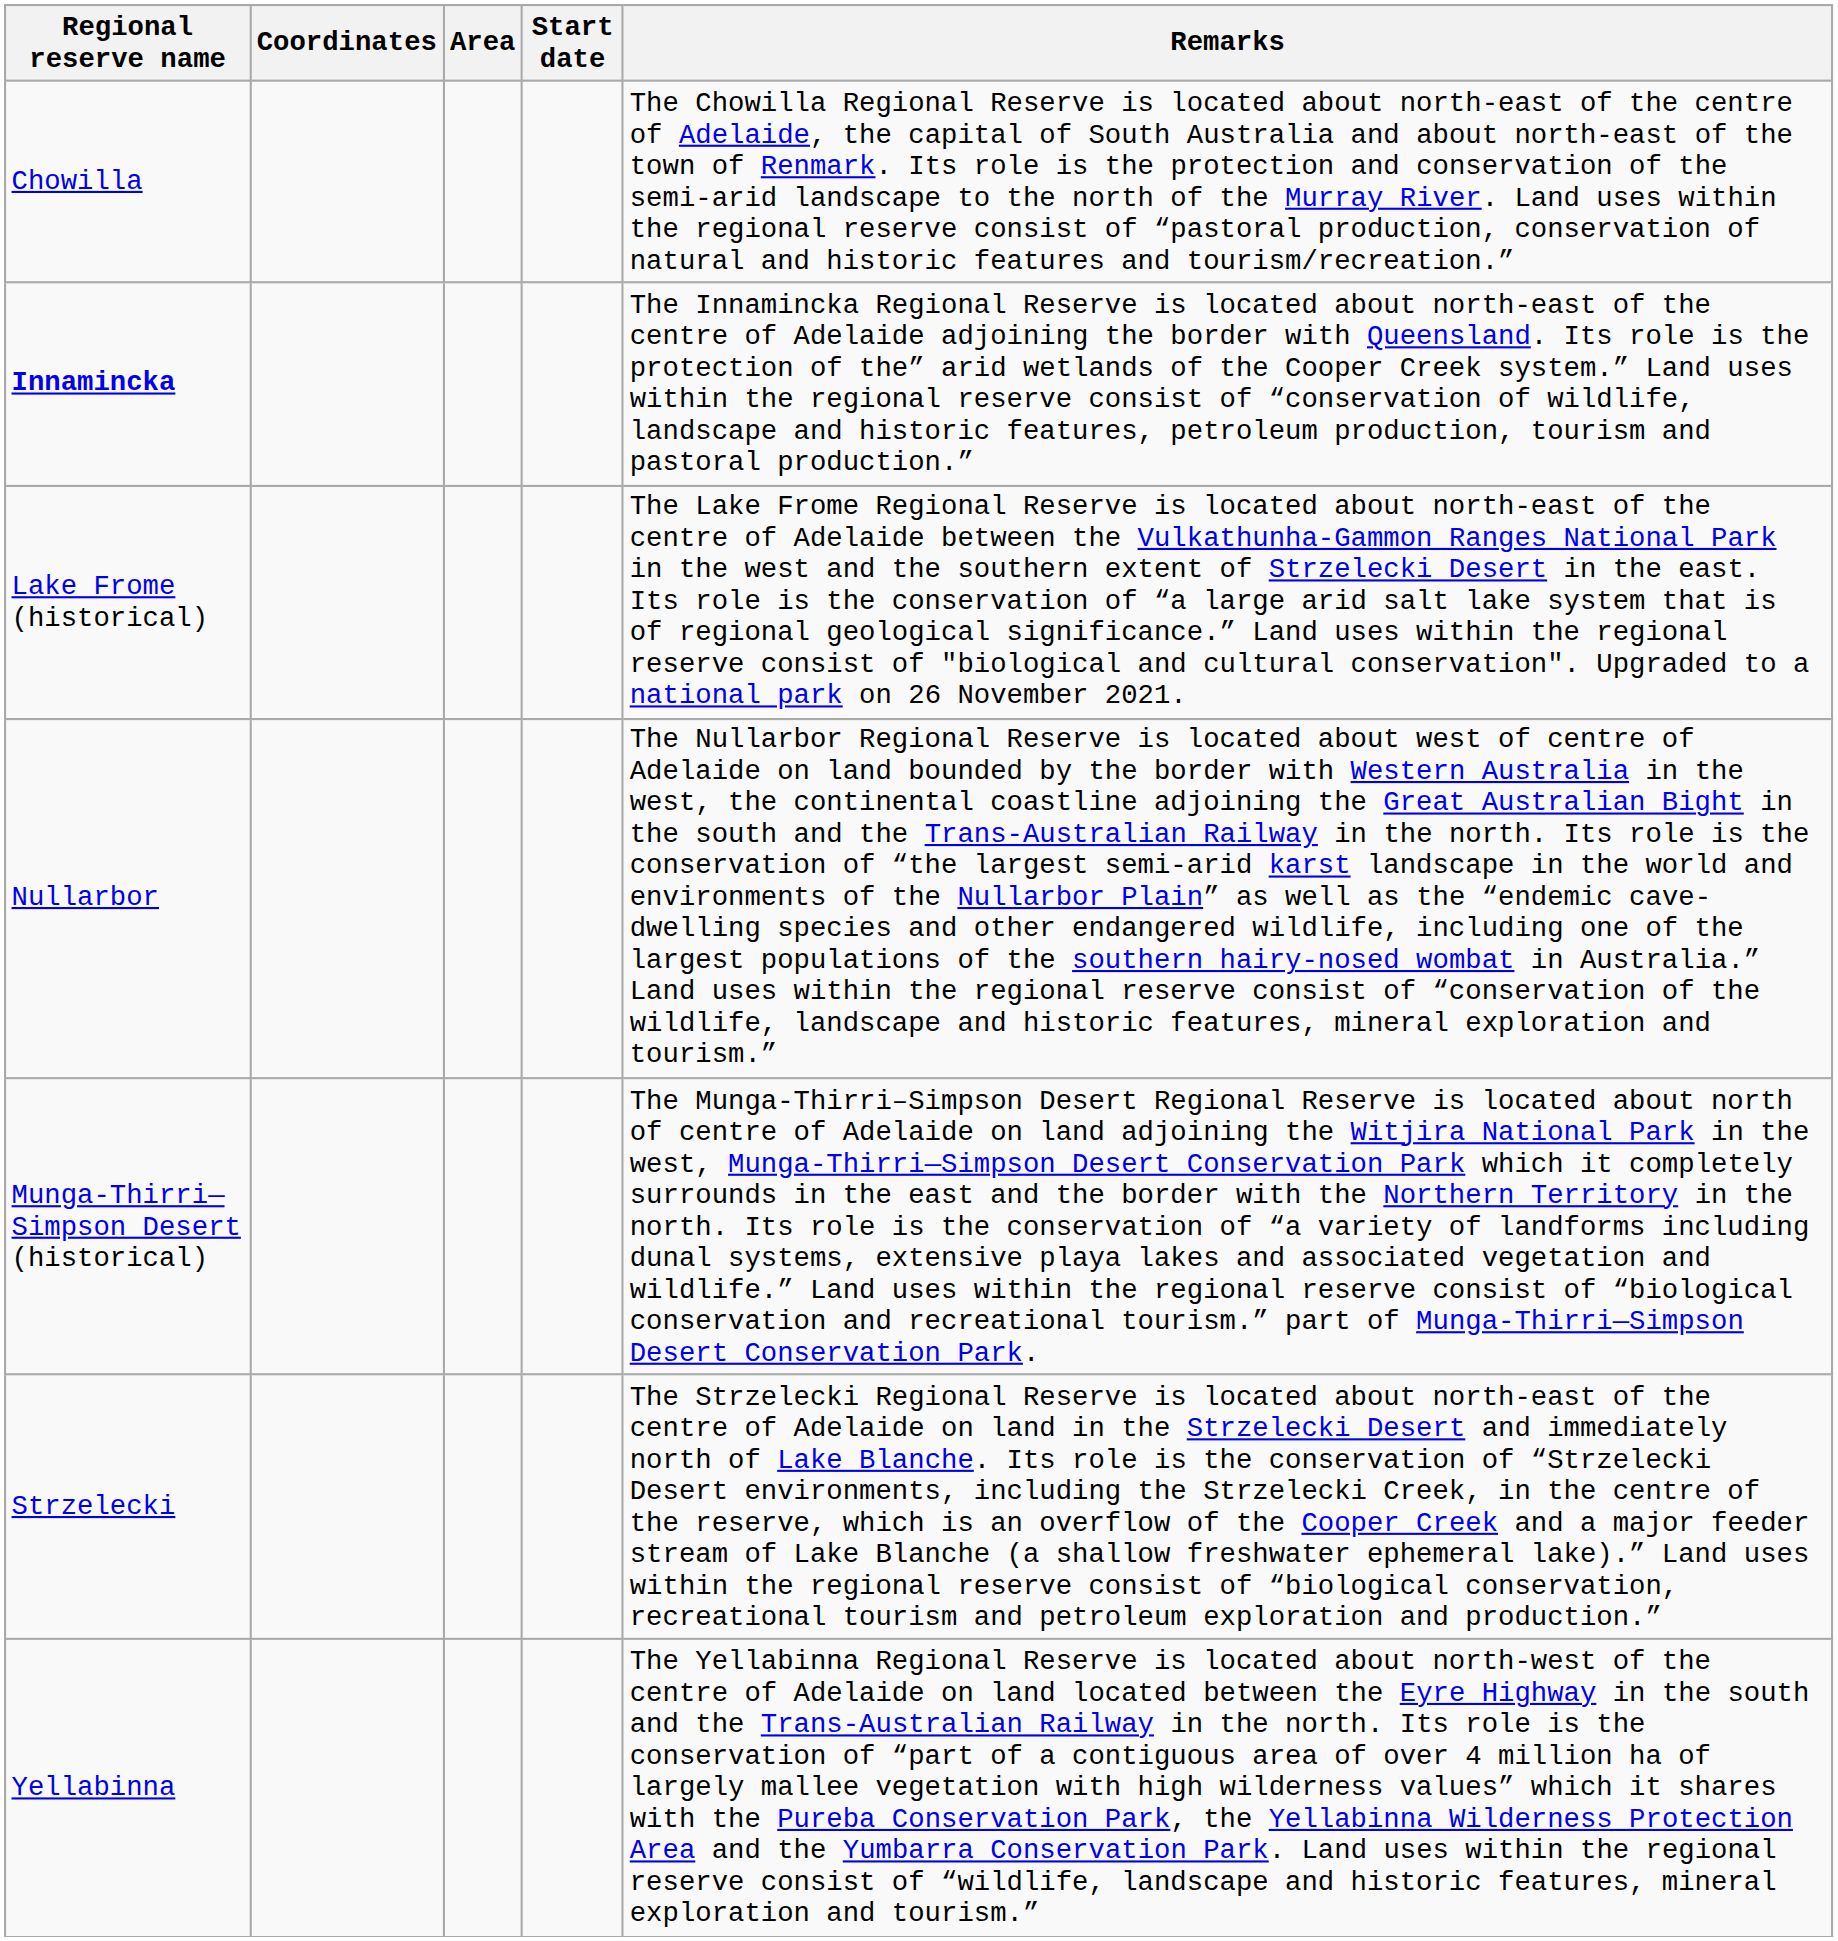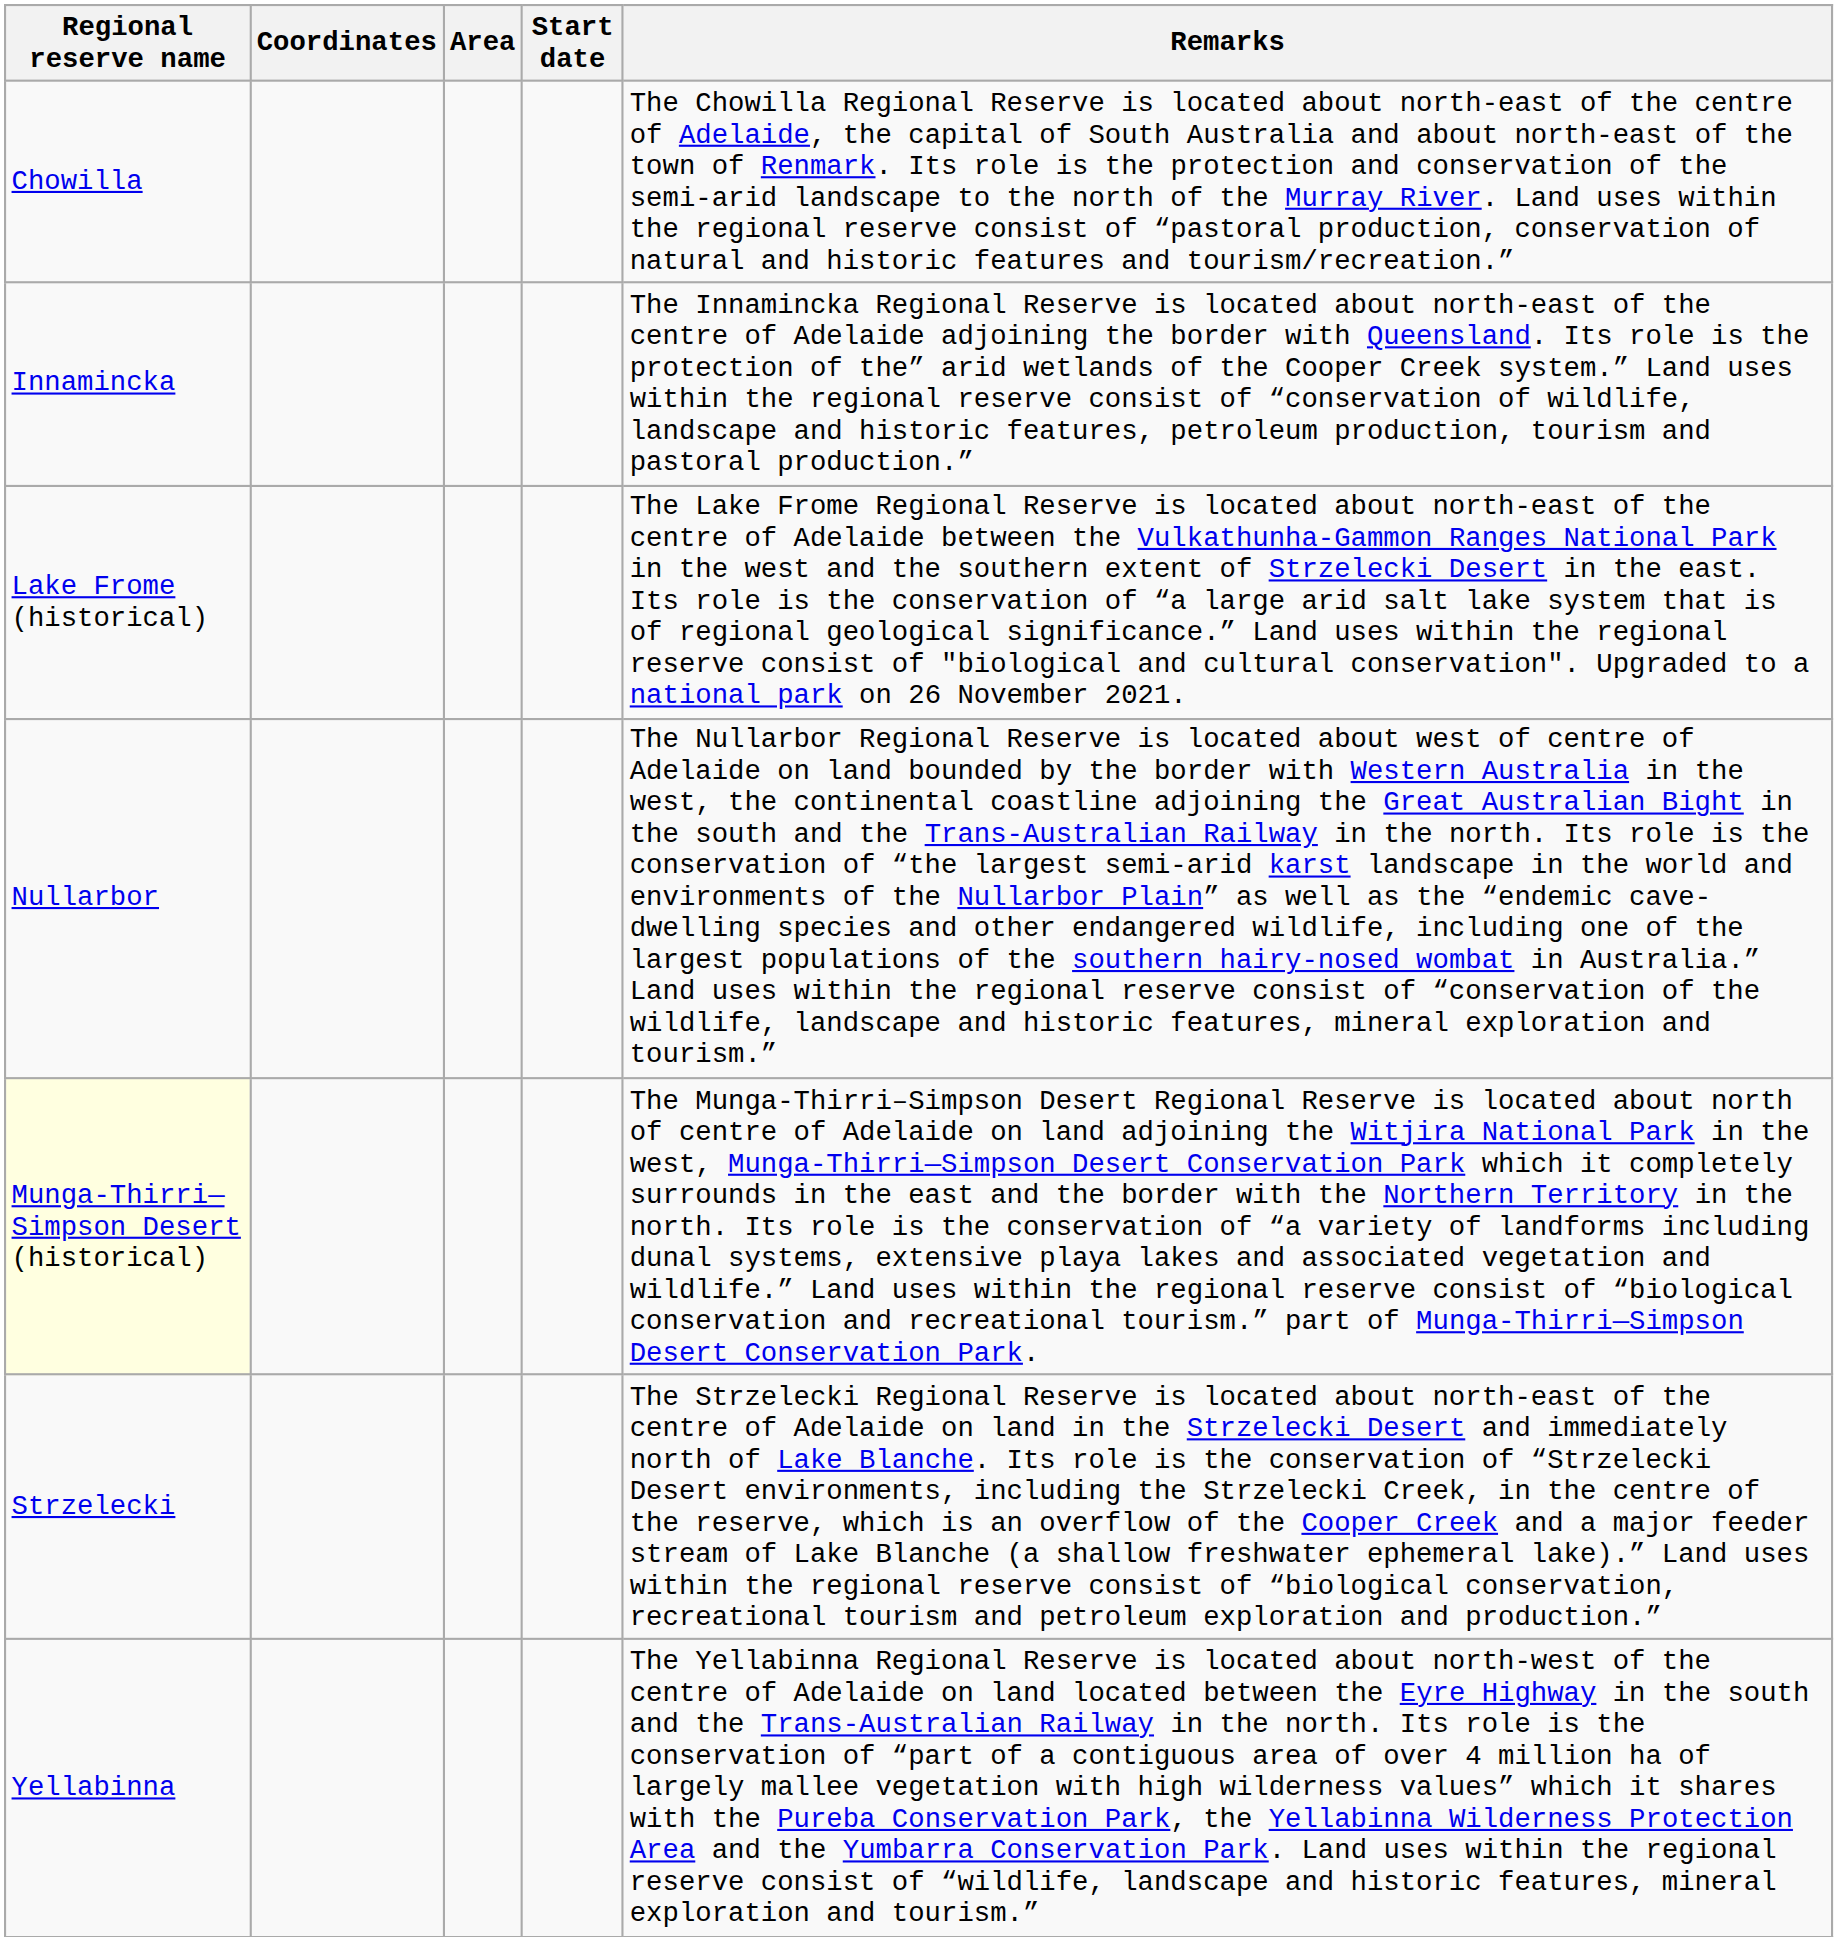(93, 384) bold -> (93, 384) normal
(126, 1226) no background -> (126, 1226) lightyellow background
